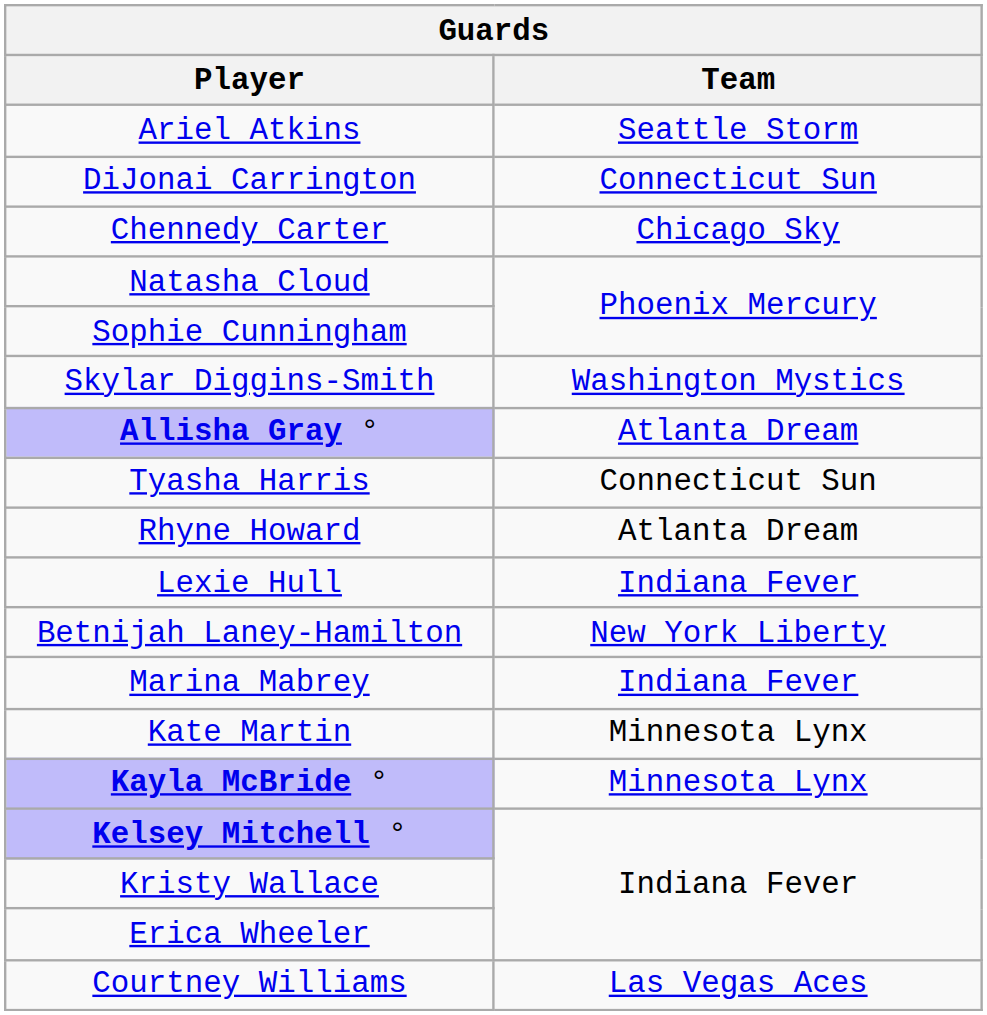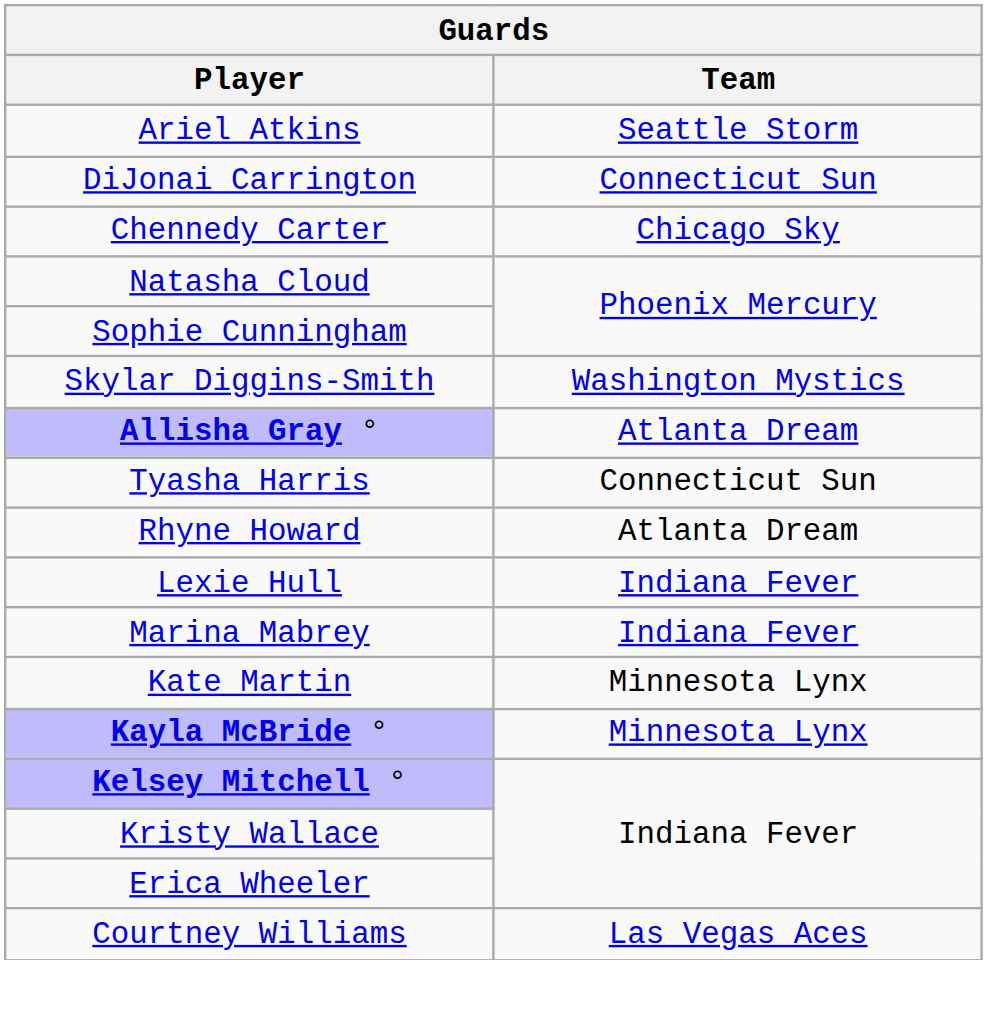- row: (250, 633)
